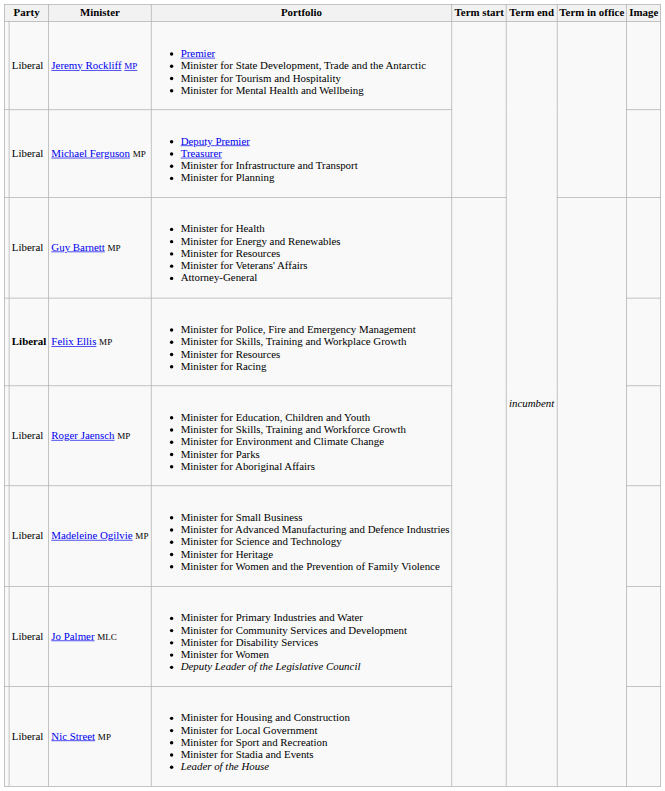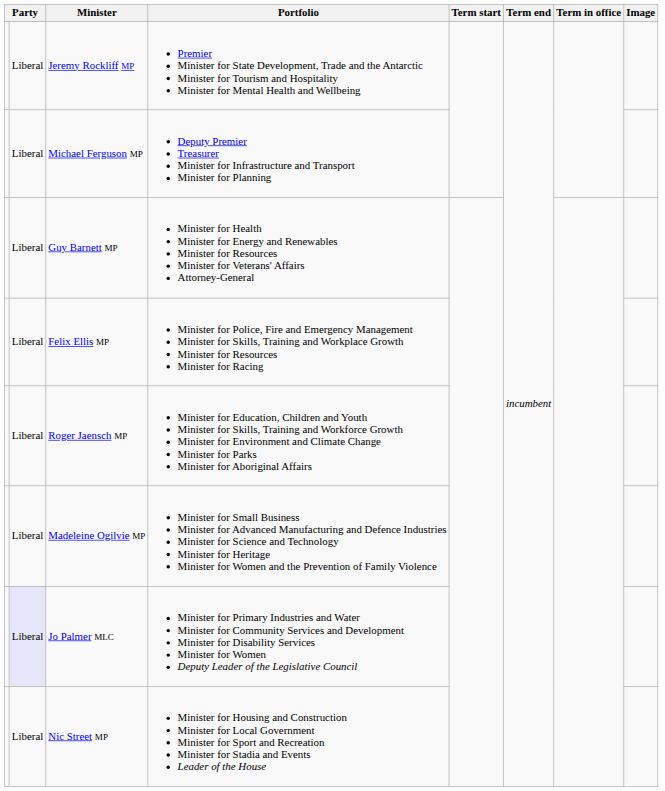(29, 341) bold -> (28, 341) normal
(28, 636) no background -> (28, 636) lavender background
